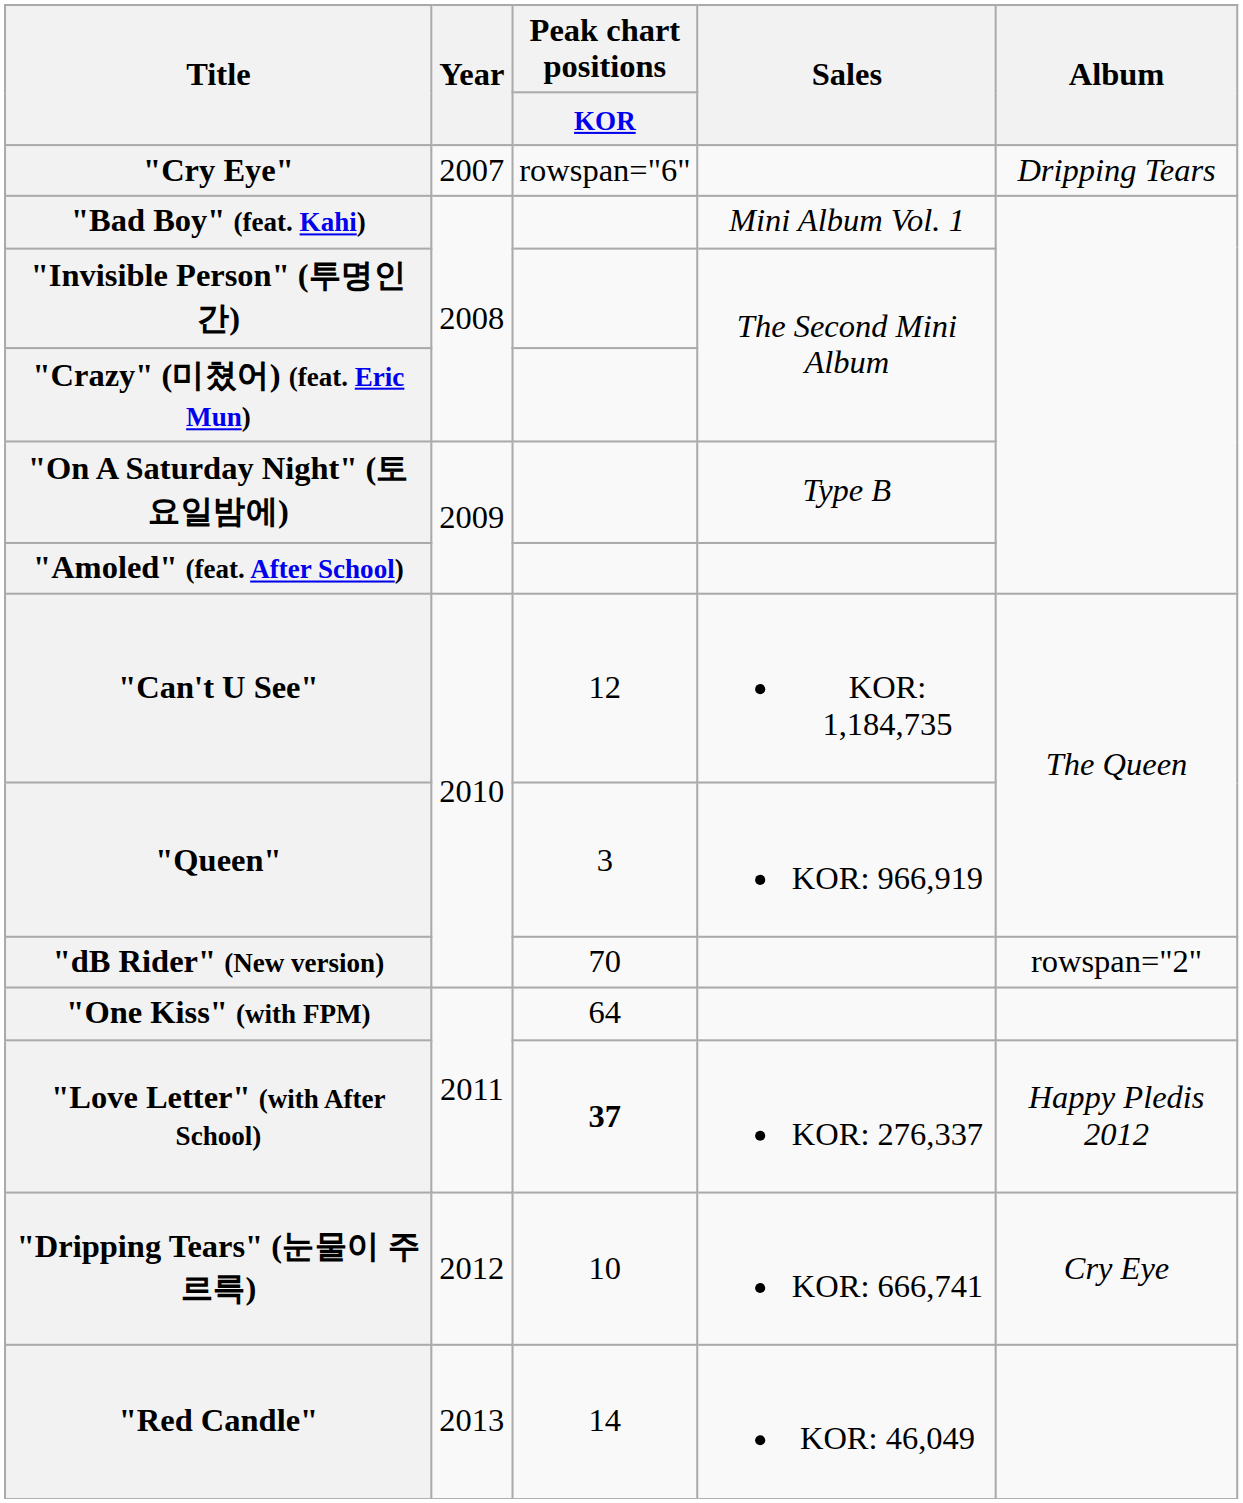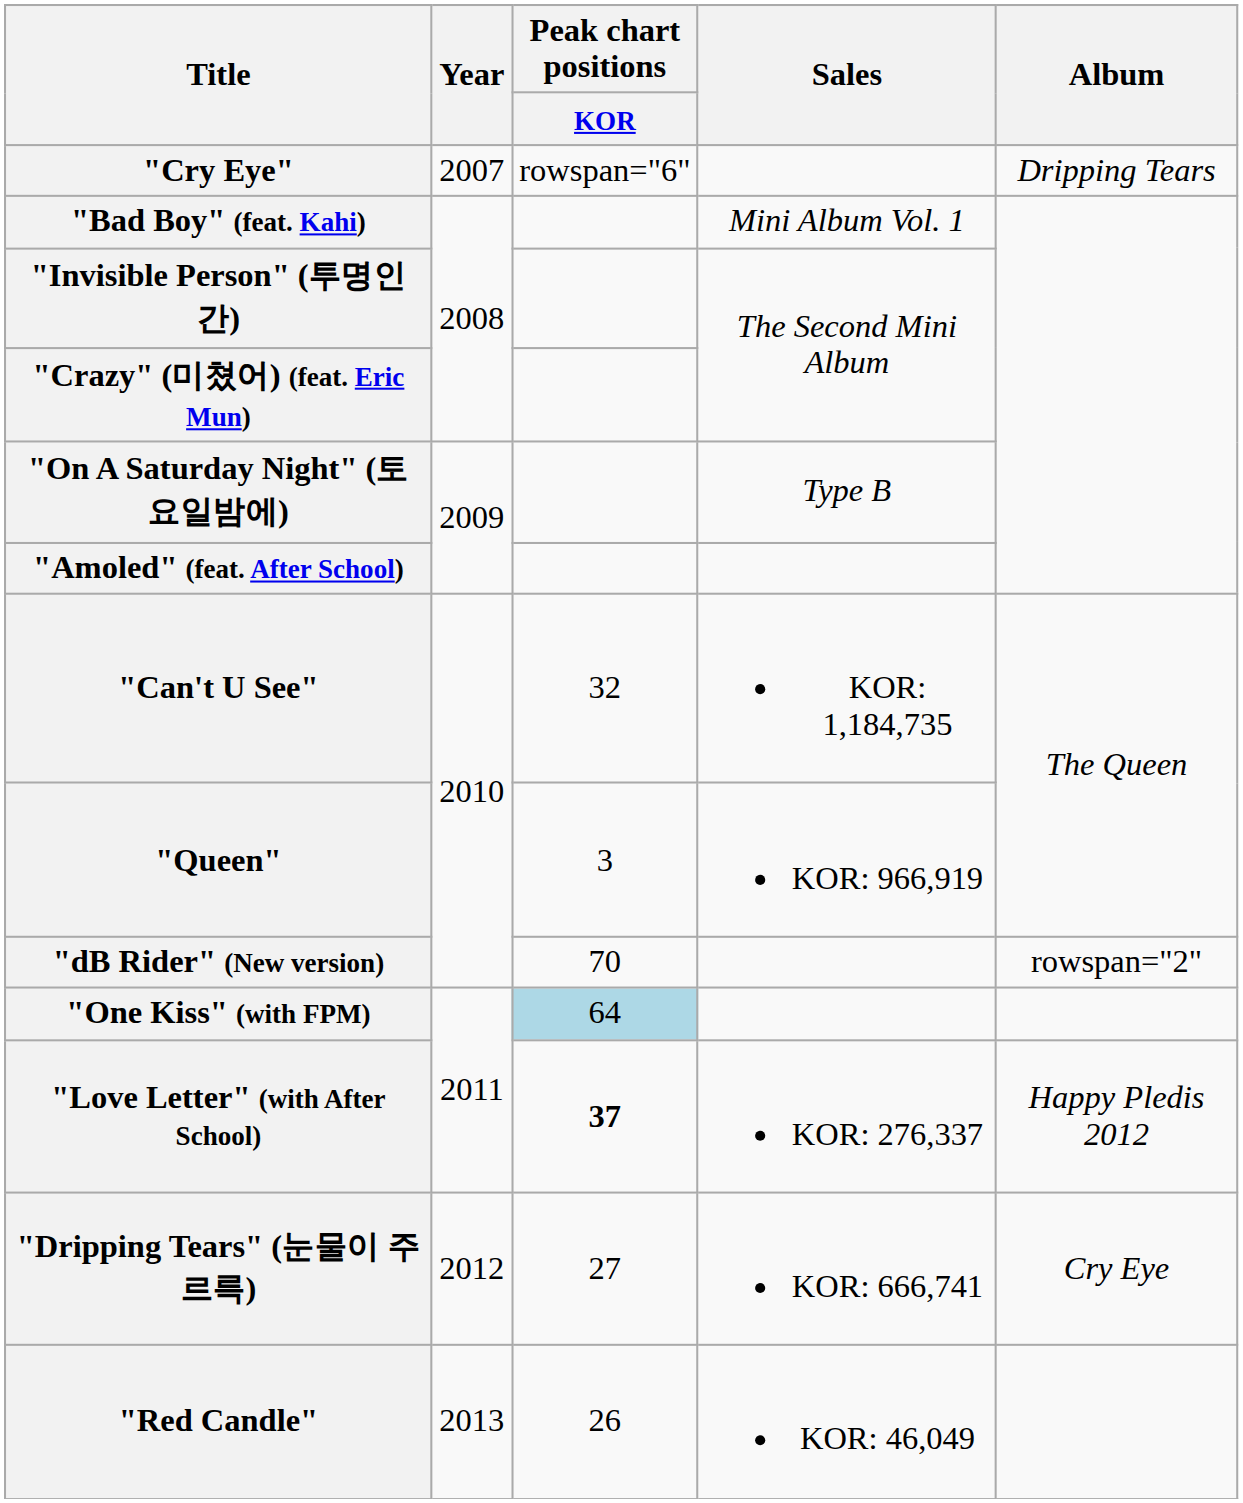(605, 687) 12 -> (605, 687) 32
(605, 1013) no background -> (605, 1013) lightblue background
(605, 1268) 10 -> (605, 1268) 27
(605, 1421) 14 -> (605, 1421) 26
